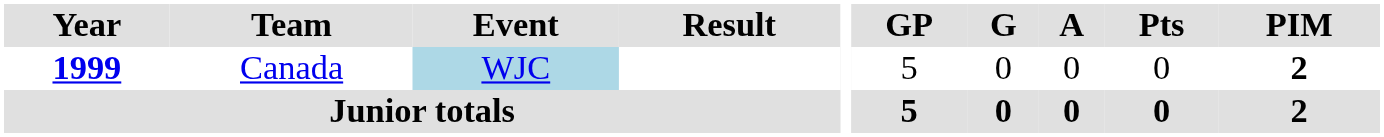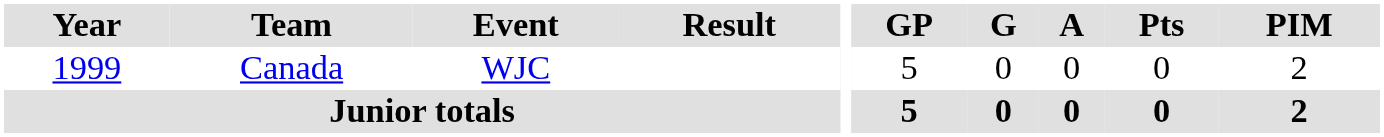(87, 67) bold -> (87, 67) normal
(516, 67) lightblue background -> (516, 67) no background
(1299, 67) bold -> (1299, 67) normal
